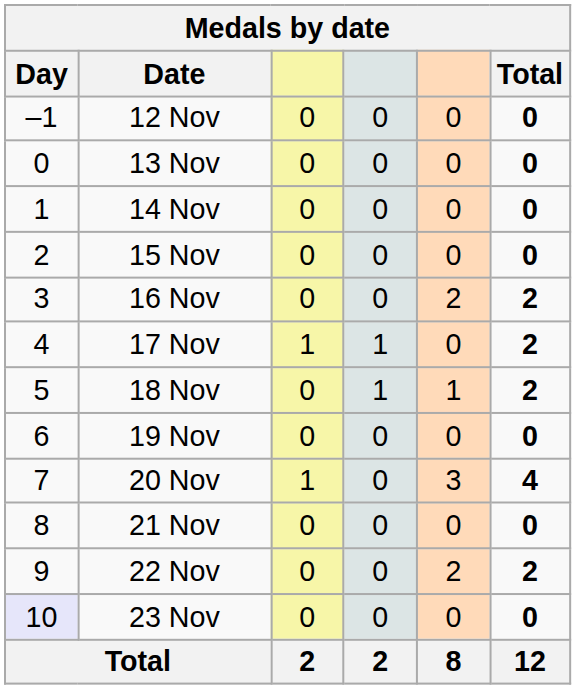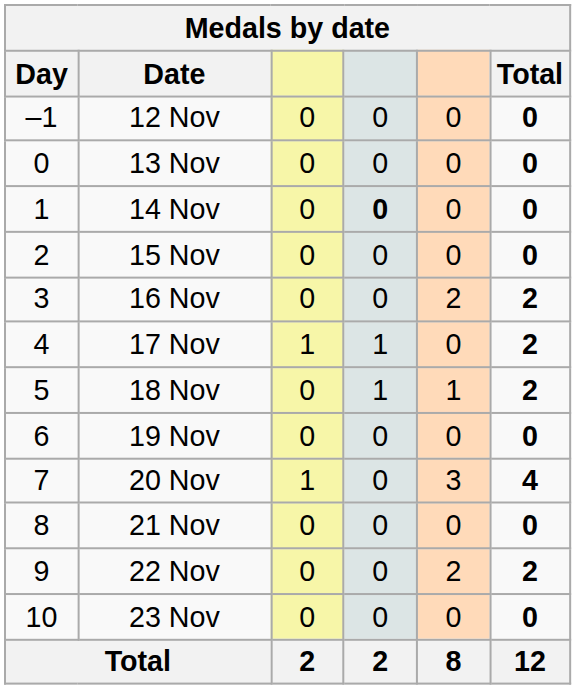(380, 209) normal -> (380, 209) bold
(42, 617) lavender background -> (42, 617) no background
